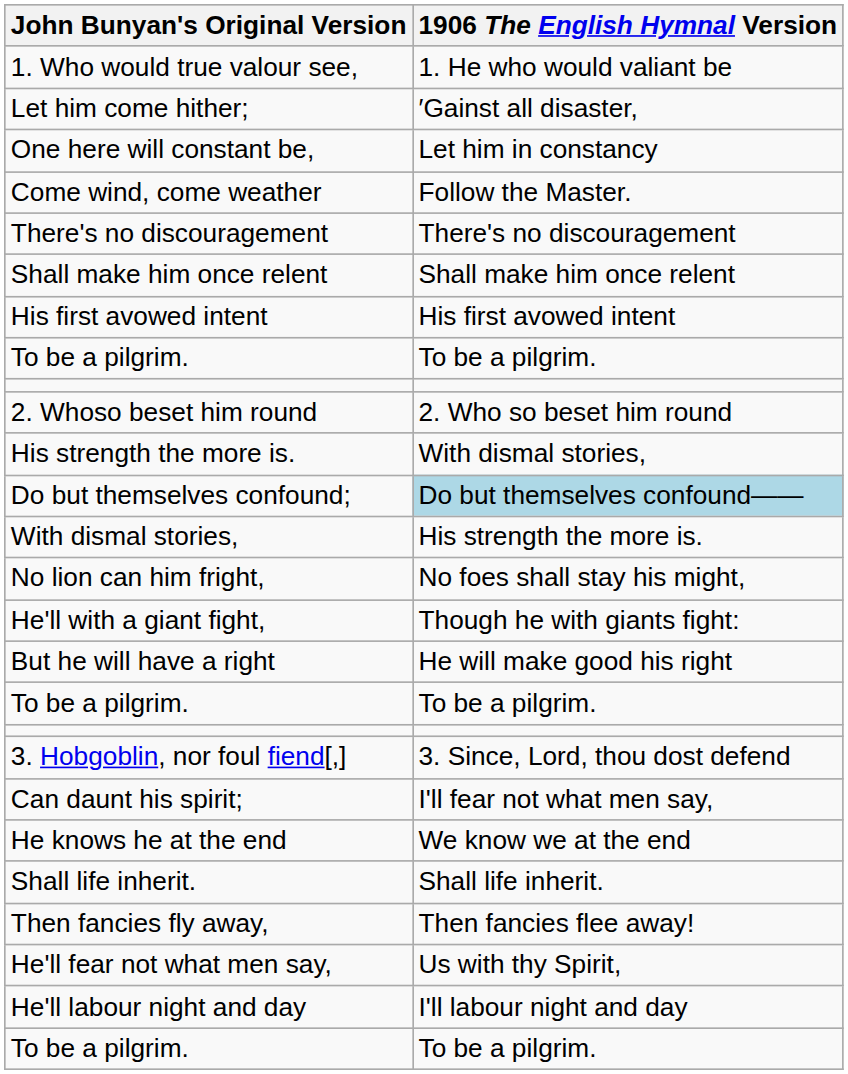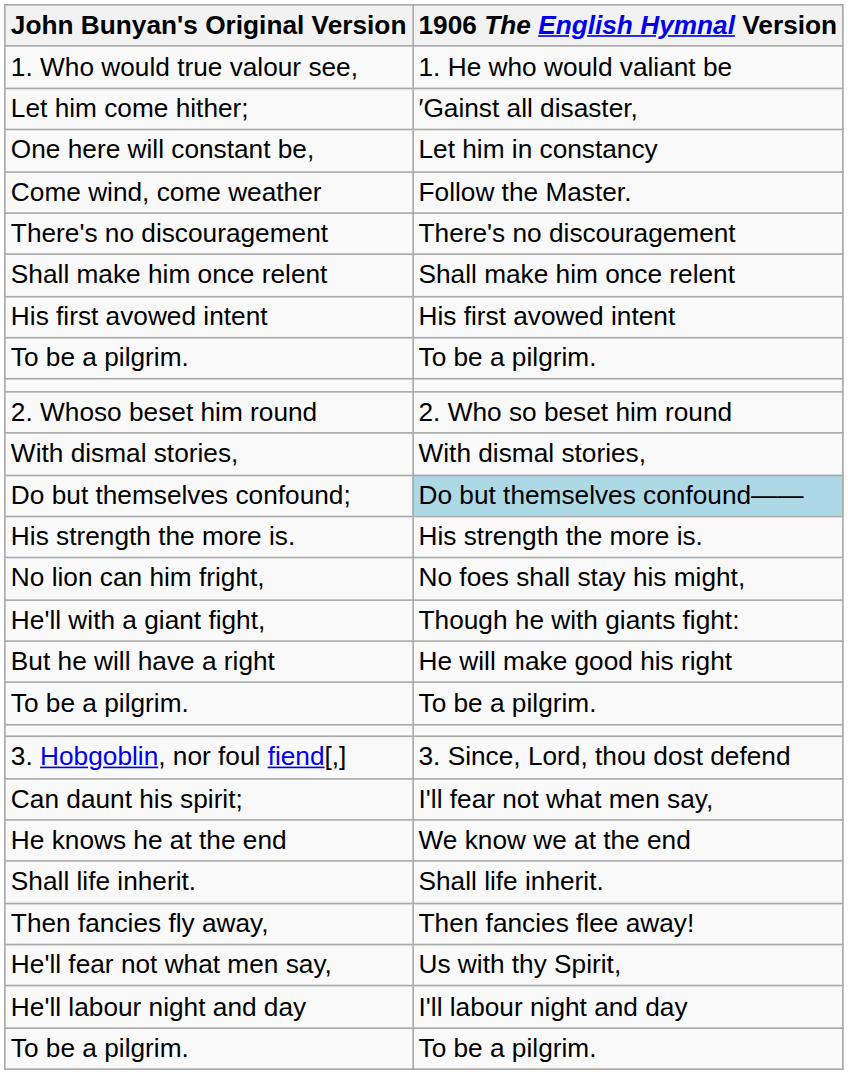(153, 453) His strength the more is. -> (125, 453) With dismal stories,
(125, 536) With dismal stories, -> (153, 536) His strength the more is.
